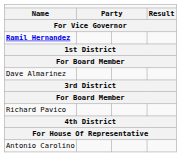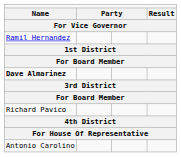(38, 37) bold -> (38, 37) normal
(36, 73) normal -> (36, 73) bold
